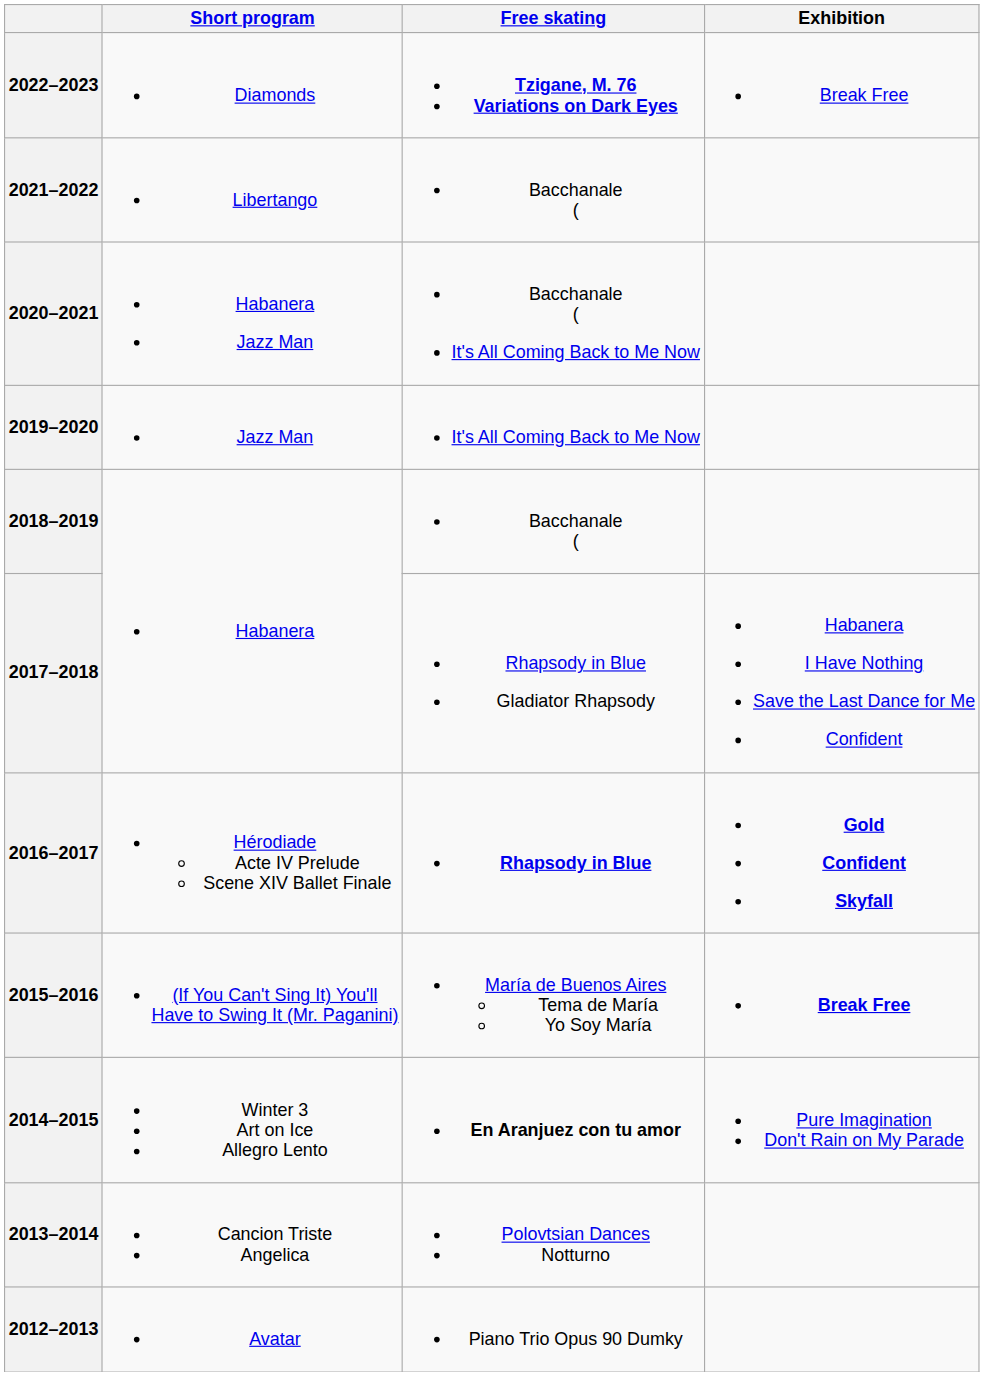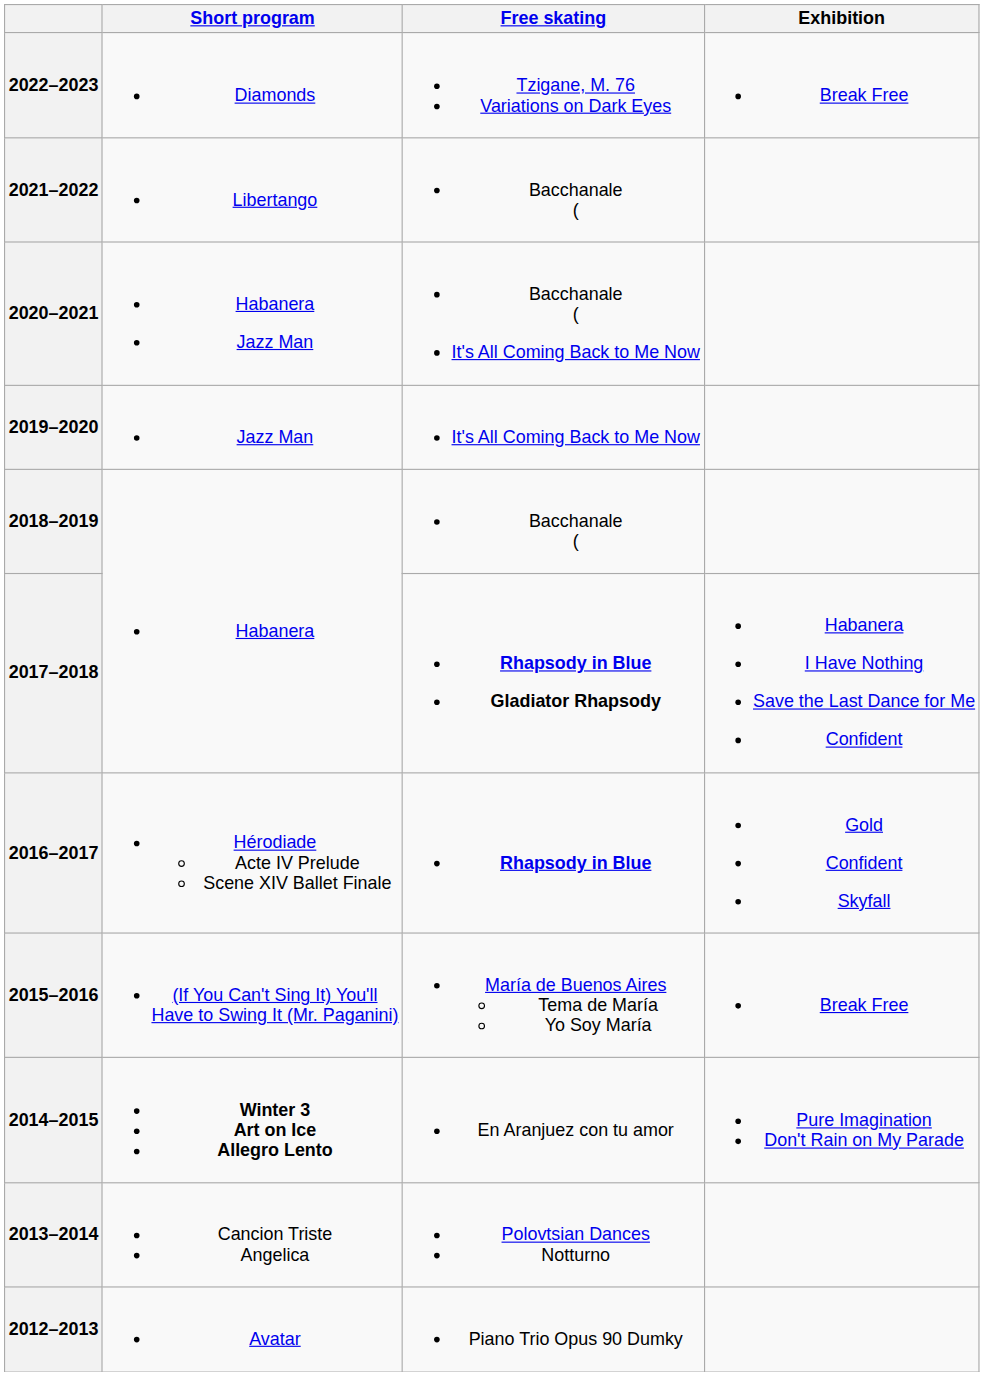(553, 95) bold -> (553, 95) normal
(553, 683) normal -> (553, 683) bold
(842, 863) bold -> (842, 863) normal
(842, 1005) bold -> (842, 1005) normal
(253, 1130) normal -> (253, 1130) bold
(553, 1130) bold -> (553, 1130) normal
